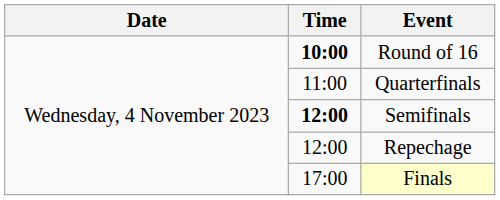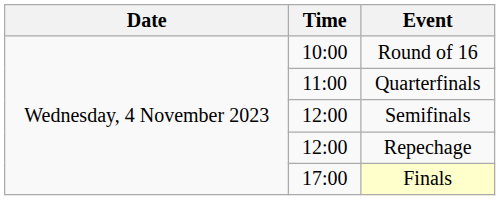(325, 52) bold -> (325, 52) normal
(325, 115) bold -> (325, 115) normal
